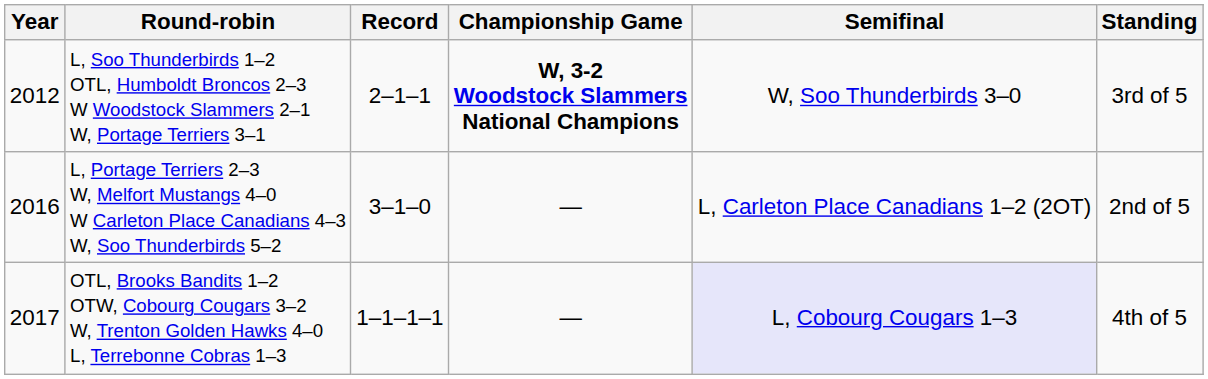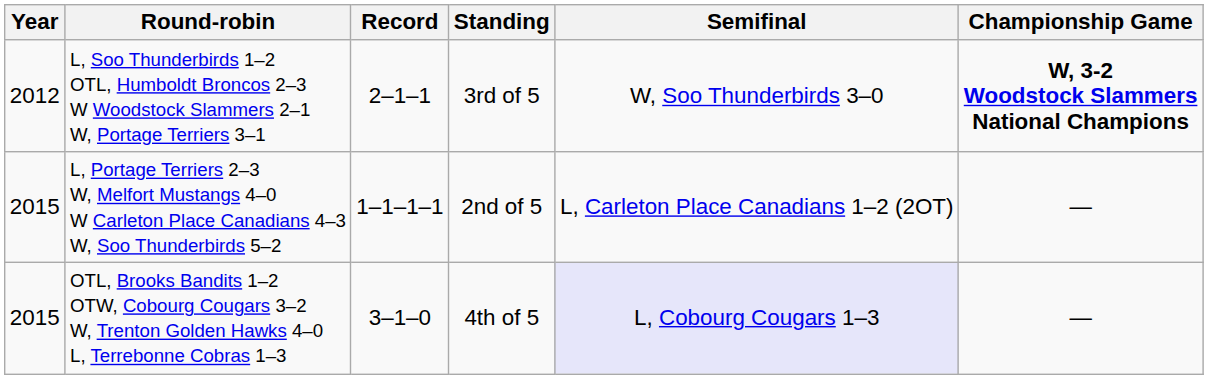columns swapped: (1149, 22) <-> (571, 22)
(35, 206) 2016 -> (35, 206) 2015
(400, 206) 3–1–0 -> (400, 206) 1–1–1–1
(35, 317) 2017 -> (35, 317) 2015
(400, 317) 1–1–1–1 -> (400, 317) 3–1–0
